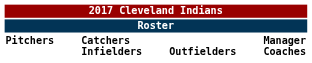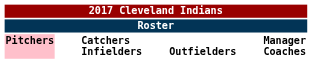(30, 41) no background -> (30, 41) pink background
